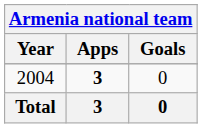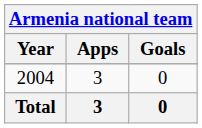(98, 78) bold -> (98, 78) normal
